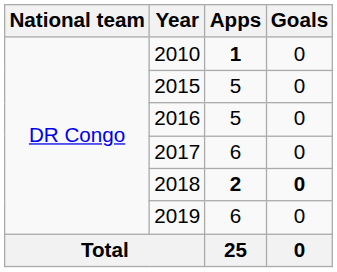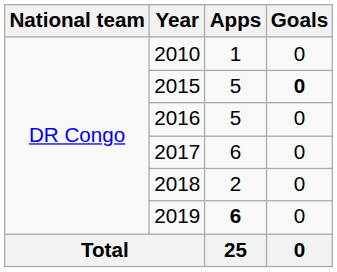(235, 53) bold -> (235, 53) normal
(299, 86) normal -> (299, 86) bold
(235, 184) bold -> (235, 184) normal
(299, 184) bold -> (299, 184) normal
(235, 217) normal -> (235, 217) bold
